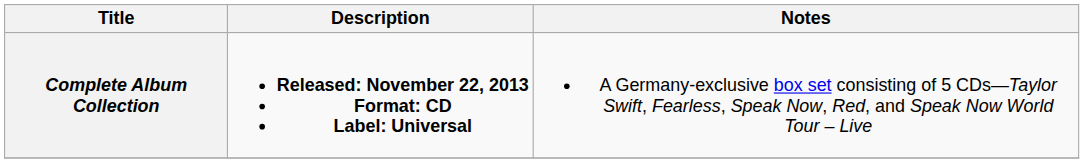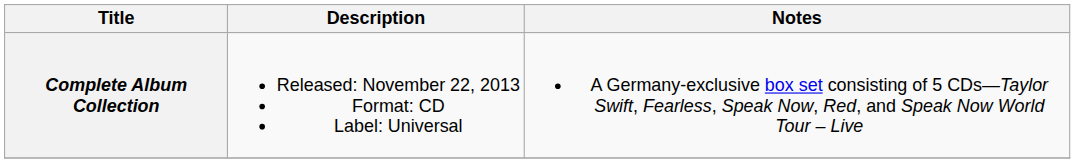(380, 105) bold -> (376, 105) normal
